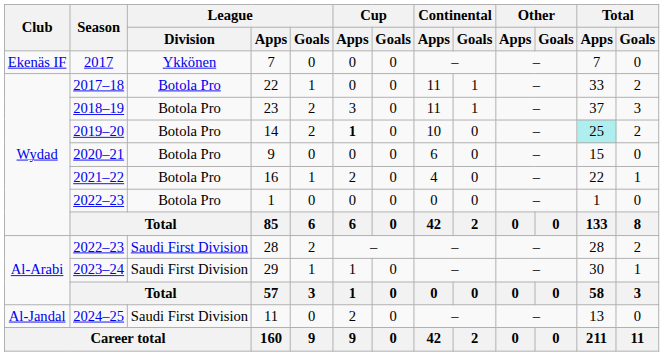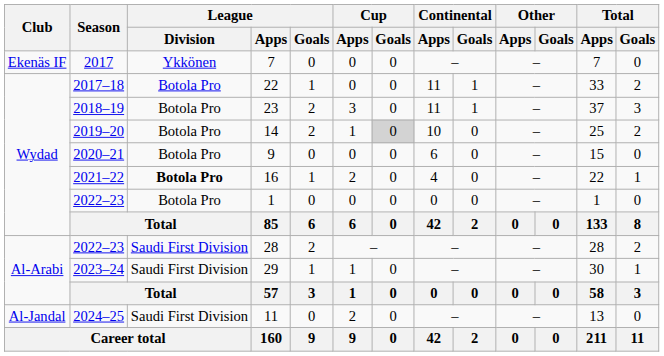(352, 131) bold -> (352, 131) normal
(393, 131) no background -> (393, 131) lightgrey background
(597, 131) paleturquoise background -> (597, 131) no background
(189, 177) normal -> (189, 177) bold
